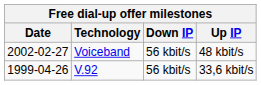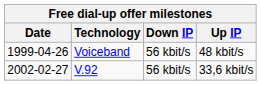(38, 51) 2002-02-27 -> (38, 51) 1999-04-26
(38, 70) 1999-04-26 -> (38, 70) 2002-02-27
